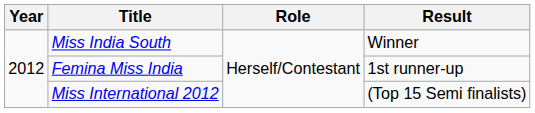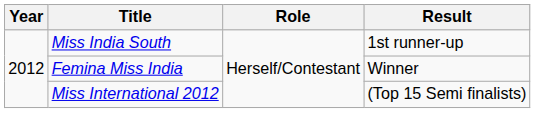(393, 42) Winner -> (416, 42) 1st runner-up
(416, 68) 1st runner-up -> (393, 68) Winner
